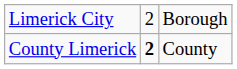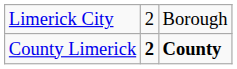(190, 48) normal -> (192, 48) bold
